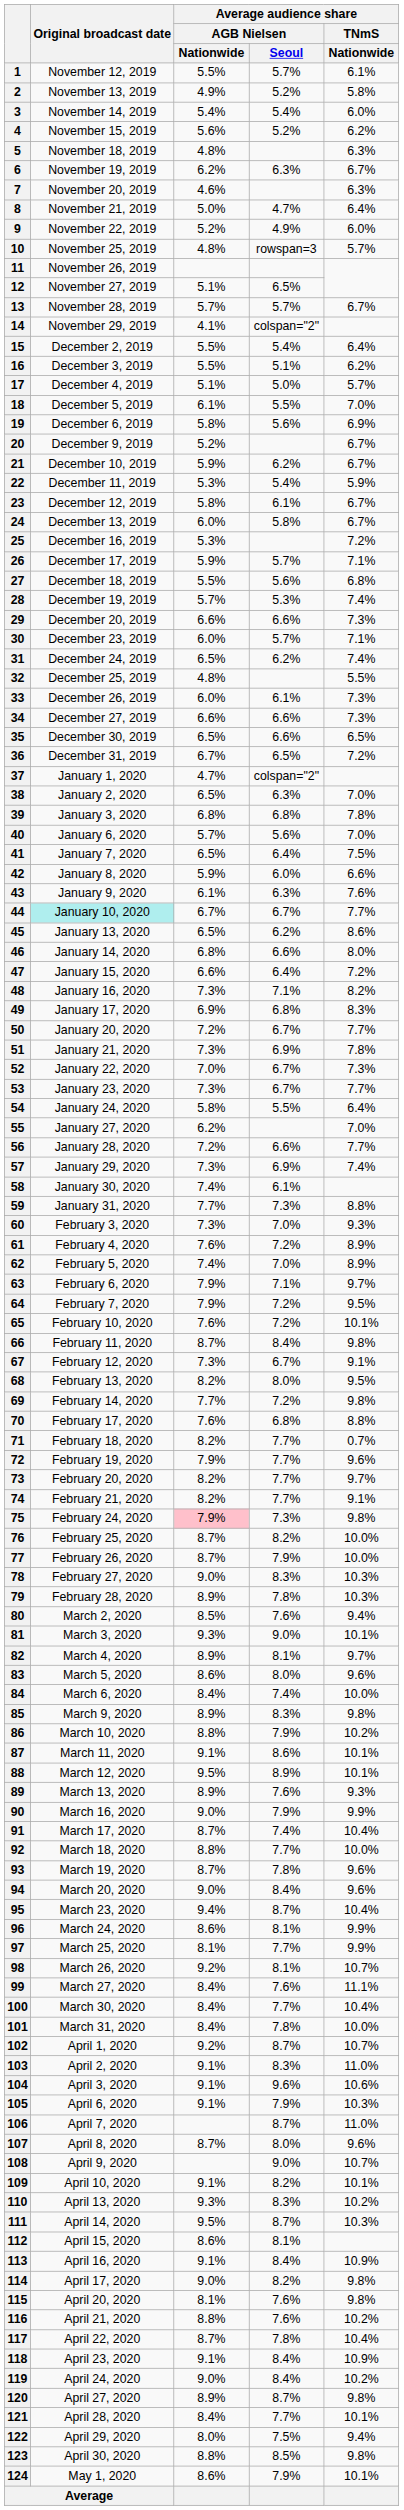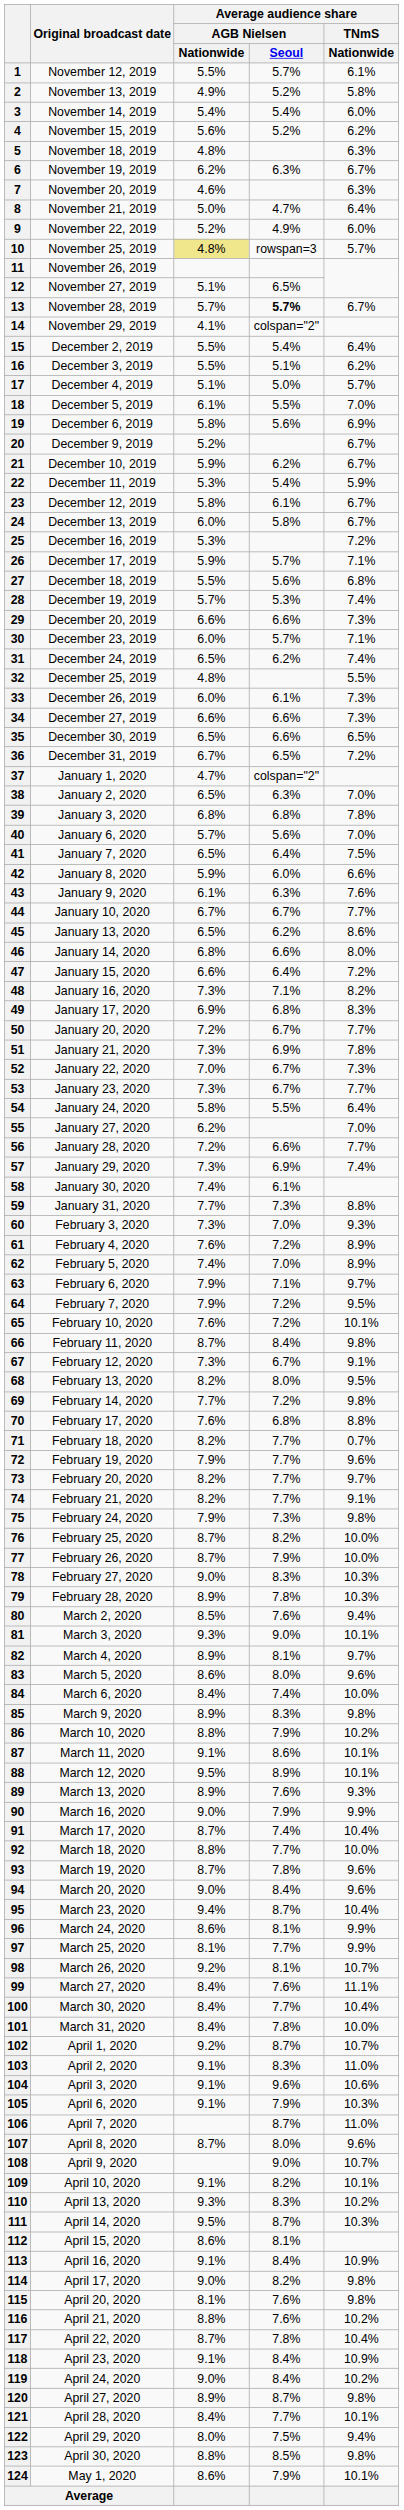(211, 248) no background -> (211, 248) khaki background
(286, 307) normal -> (286, 307) bold
(102, 913) paleturquoise background -> (102, 913) no background
(211, 1518) pink background -> (211, 1518) no background
